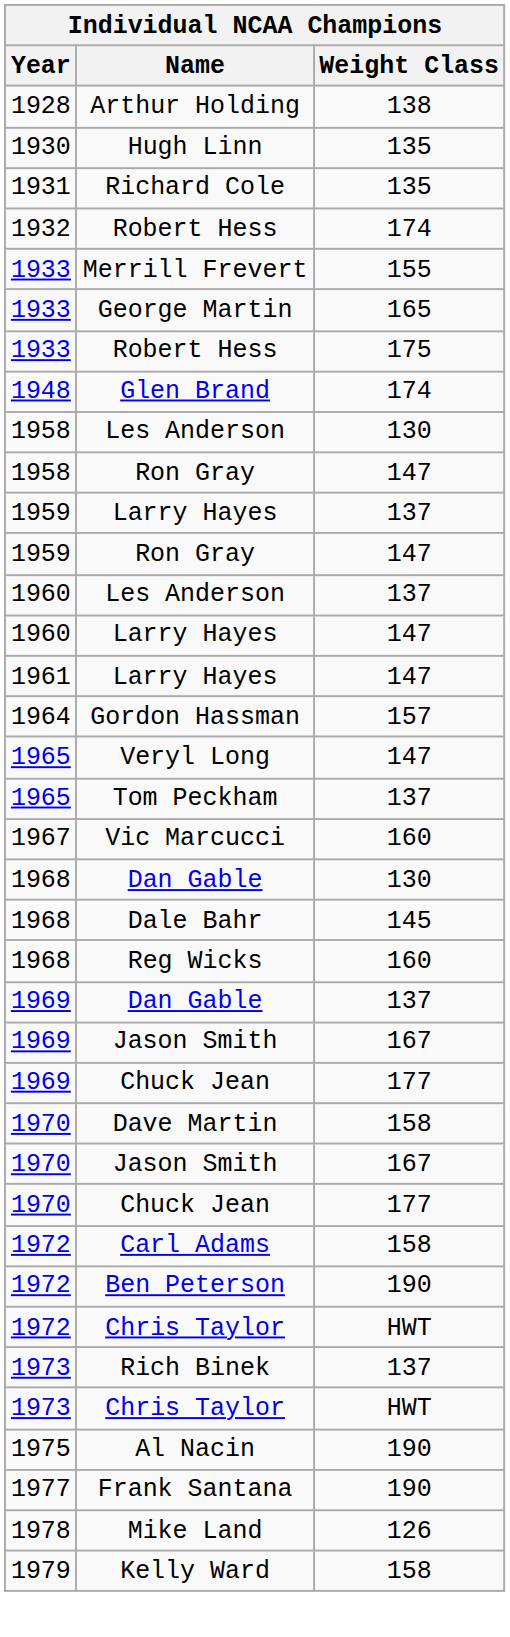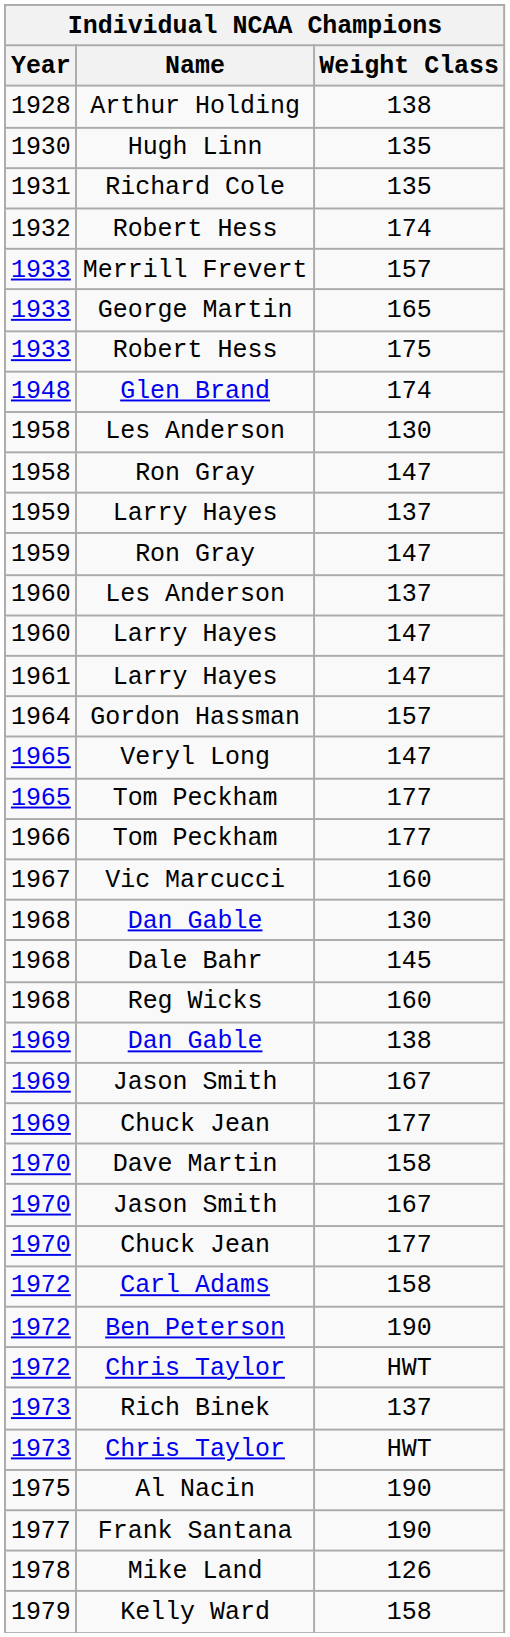(409, 269) 155 -> (409, 269) 157
(409, 798) 137 -> (409, 798) 177
+ row: (41, 839)
(409, 1002) 137 -> (409, 1042) 138
